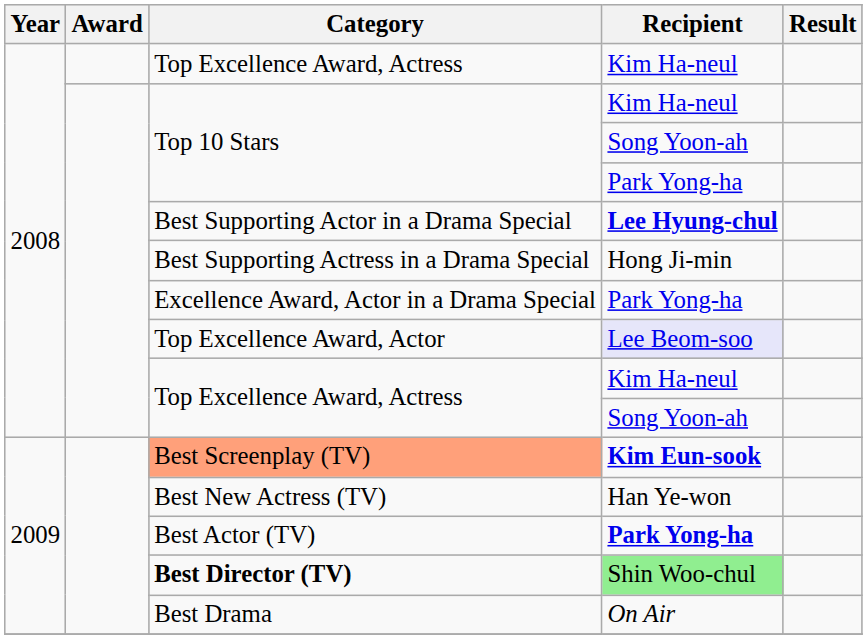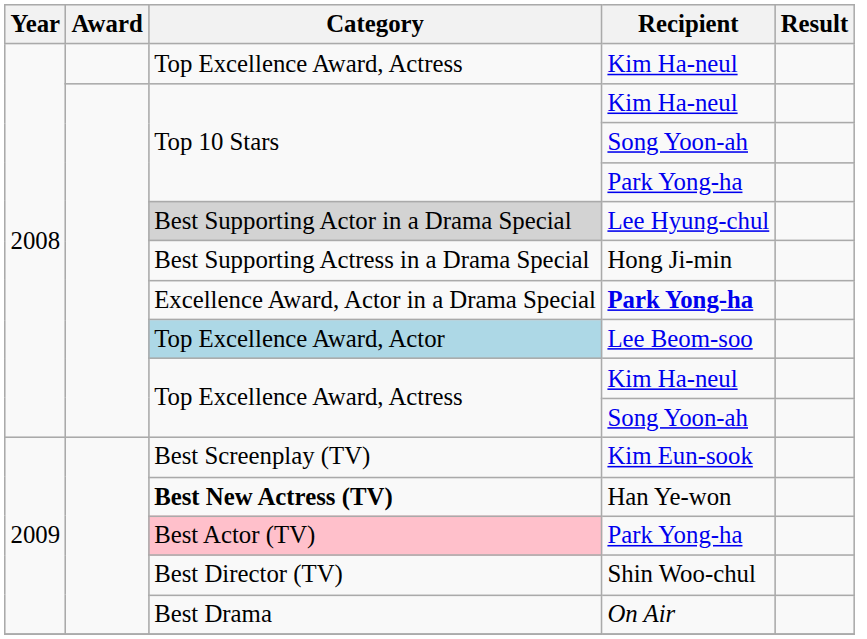(363, 220) no background -> (363, 220) lightgrey background
(693, 220) bold -> (688, 220) normal
(675, 299) normal -> (680, 299) bold
(299, 338) no background -> (299, 338) lightblue background
(680, 338) lavender background -> (680, 338) no background
(262, 456) lightsalmon background -> (262, 456) no background
(684, 456) bold -> (680, 456) normal
(270, 496) normal -> (273, 496) bold
(235, 535) no background -> (235, 535) pink background
(680, 535) bold -> (675, 535) normal
(253, 574) bold -> (248, 574) normal
(682, 574) lightgreen background -> (682, 574) no background
